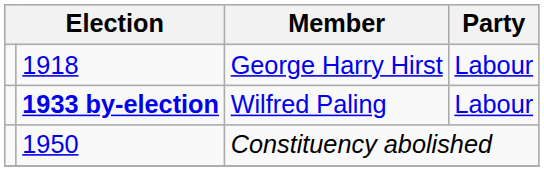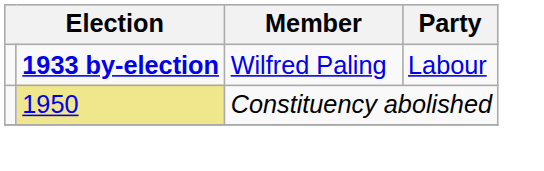- row: (337, 64)
(50, 144) no background -> (50, 104) khaki background
